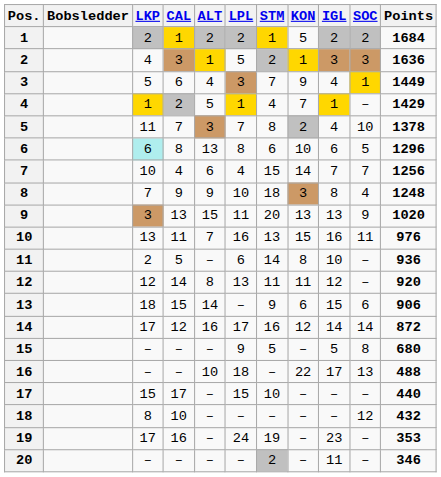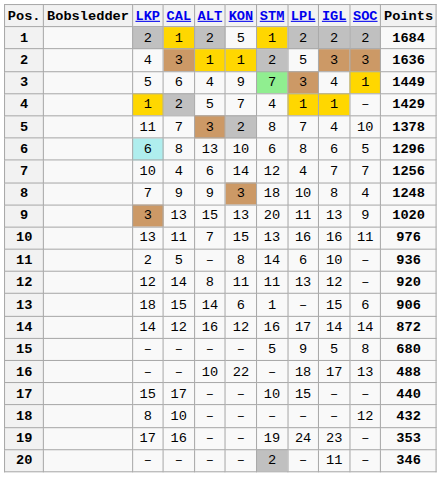columns swapped: (303, 16) <-> (241, 16)
(272, 82) no background -> (272, 82) lightgreen background
(272, 171) 15 -> (272, 171) 12
(272, 305) 9 -> (272, 305) 1
(148, 327) 17 -> (148, 327) 14
